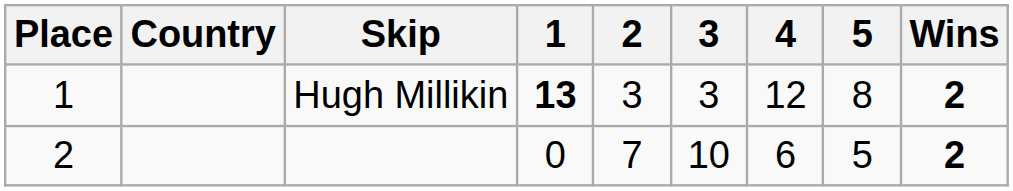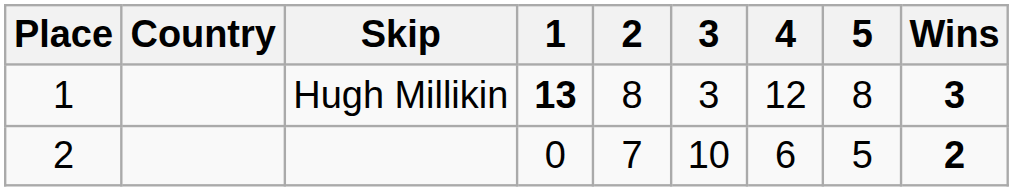(632, 94) 3 -> (632, 94) 8
(955, 94) 2 -> (955, 94) 3
